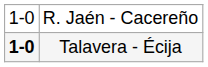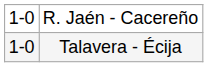(22, 47) bold -> (22, 47) normal
